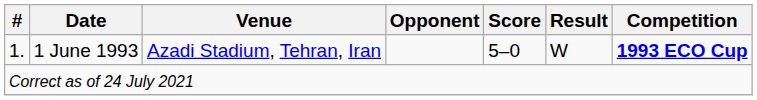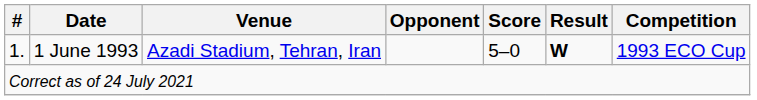(559, 50) normal -> (559, 50) bold
(682, 50) bold -> (681, 50) normal
